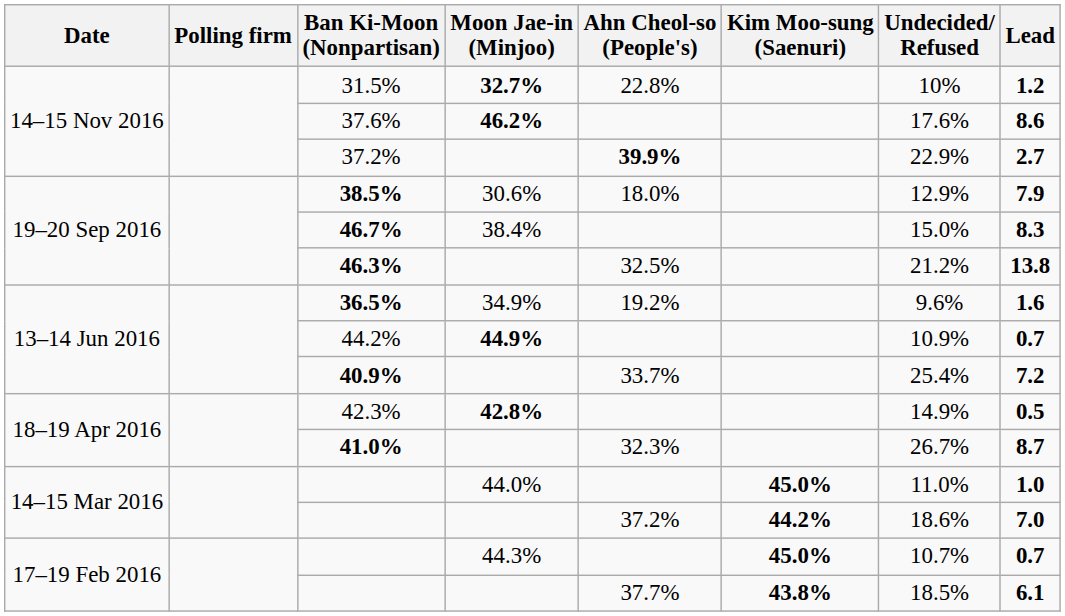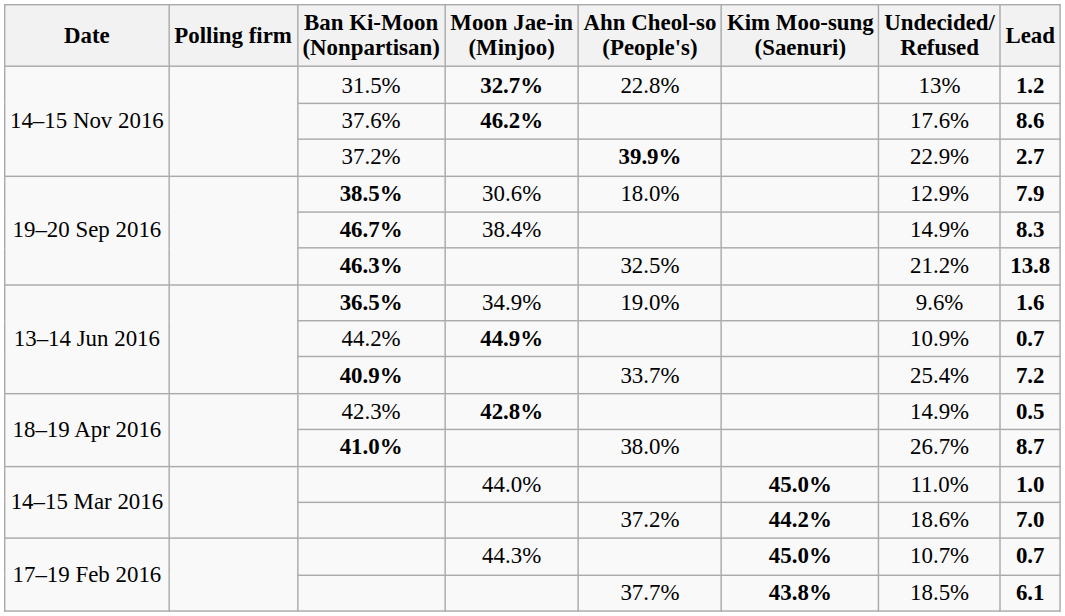(940, 84) 10% -> (940, 84) 13%
(940, 229) 15.0% -> (940, 229) 14.9%
(650, 302) 19.2% -> (650, 302) 19.0%
(650, 447) 32.3% -> (650, 447) 38.0%
